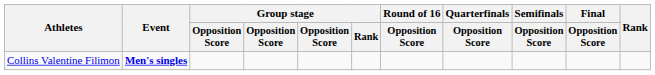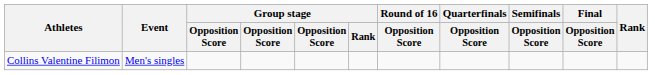(156, 61) bold -> (155, 61) normal
